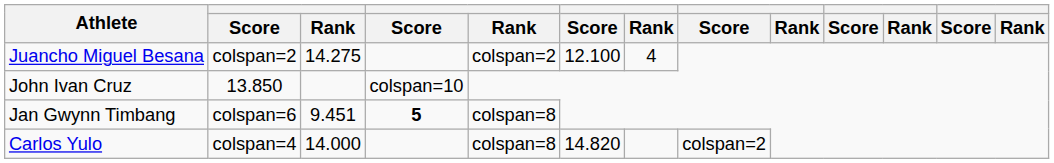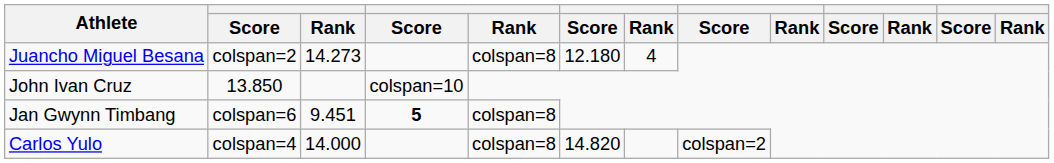(333, 57) 14.275 -> (333, 57) 14.273
(514, 57) colspan=2 -> (514, 57) colspan=8
(592, 57) 12.100 -> (592, 57) 12.180
